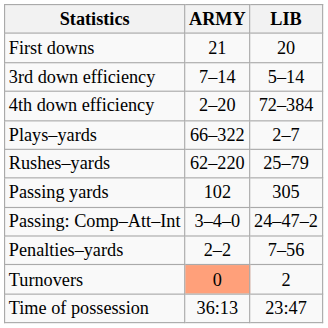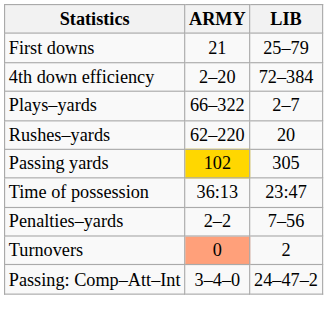(286, 47) 20 -> (286, 47) 25–79
- row: (82, 76)
(286, 163) 25–79 -> (286, 134) 20
(217, 192) no background -> (217, 163) gold background
rows swapped: (95, 221) <-> (79, 308)
